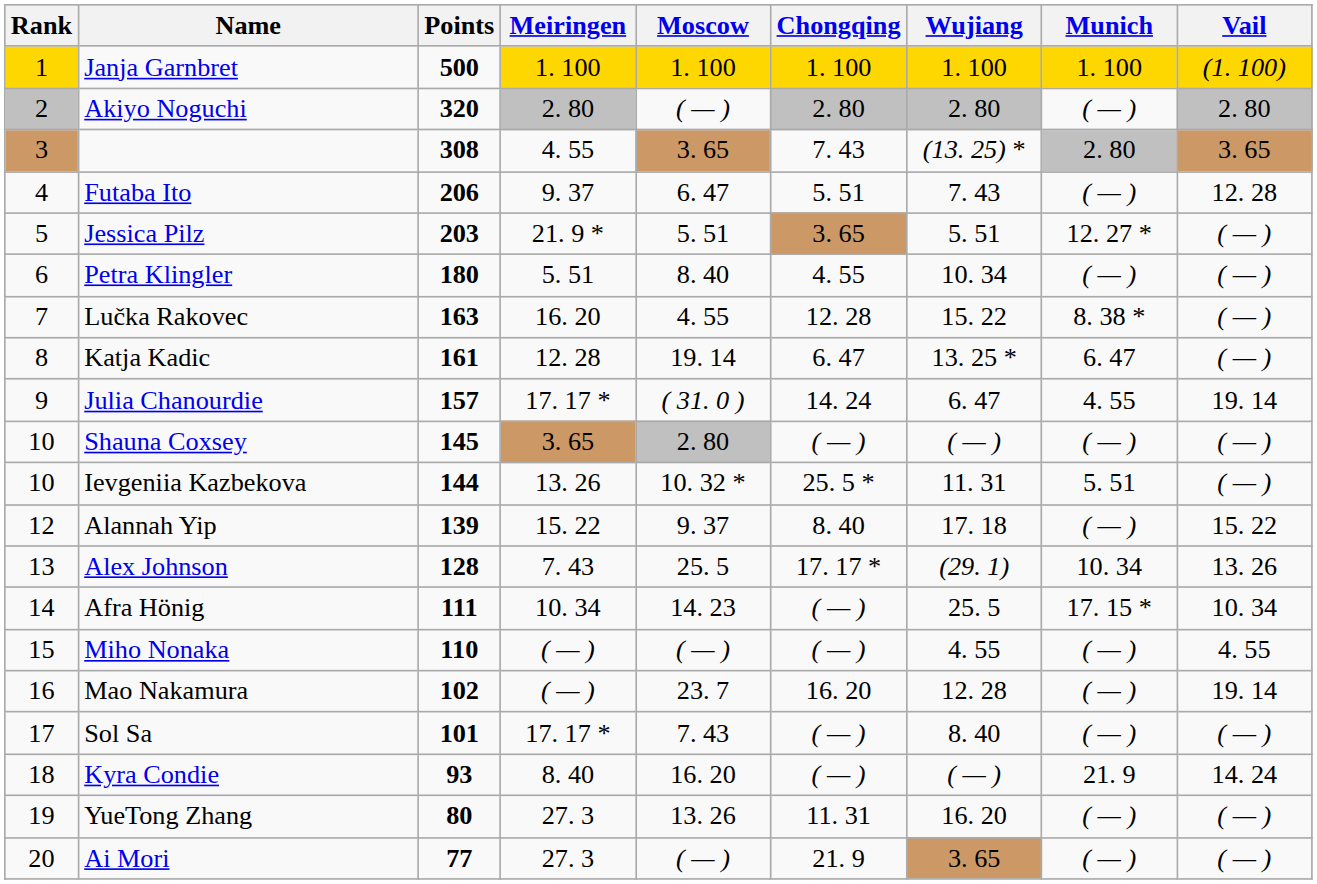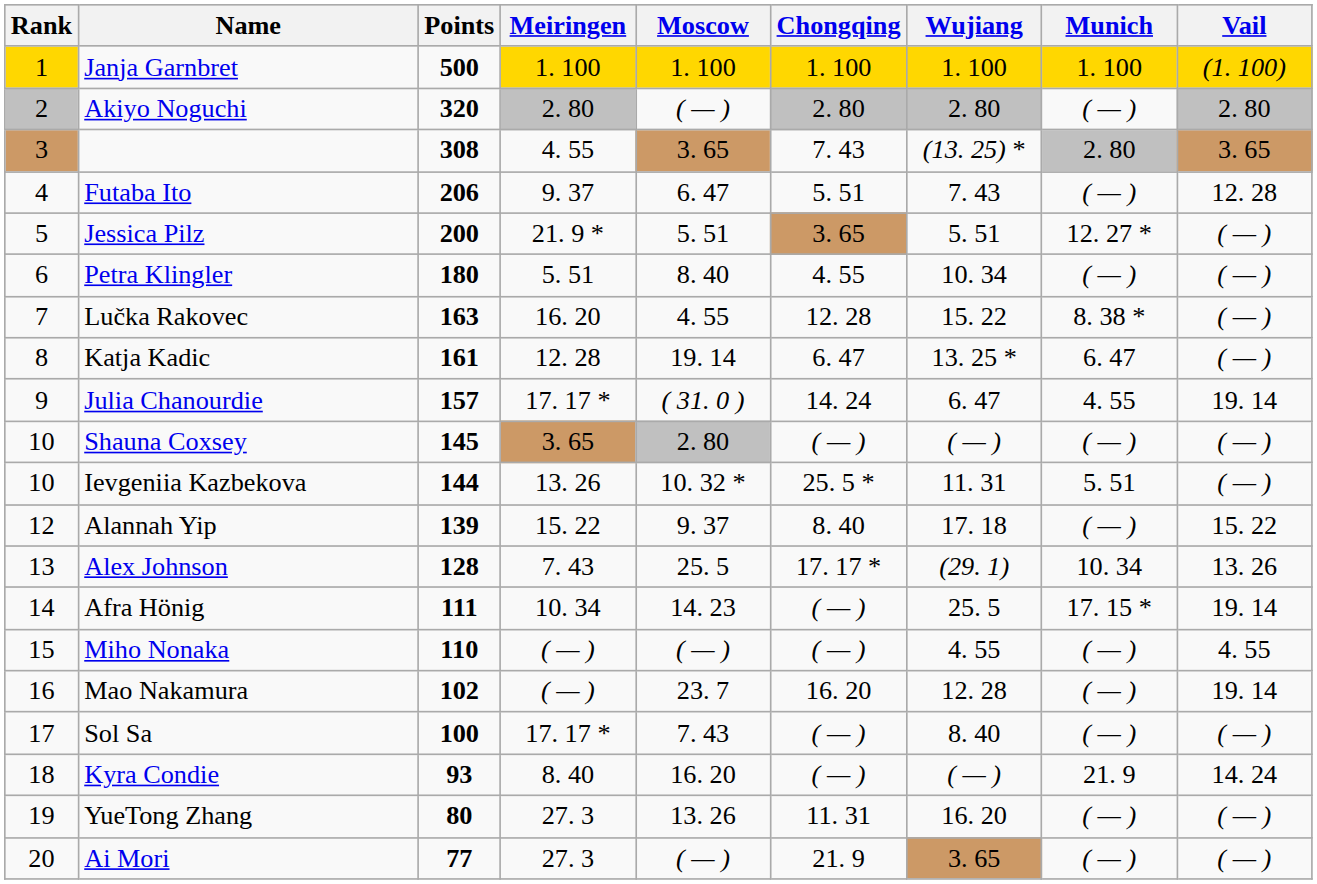(459, 233) 203 -> (459, 233) 200
(1244, 607) 10. 34 -> (1244, 607) 19. 14
(459, 732) 101 -> (459, 732) 100
